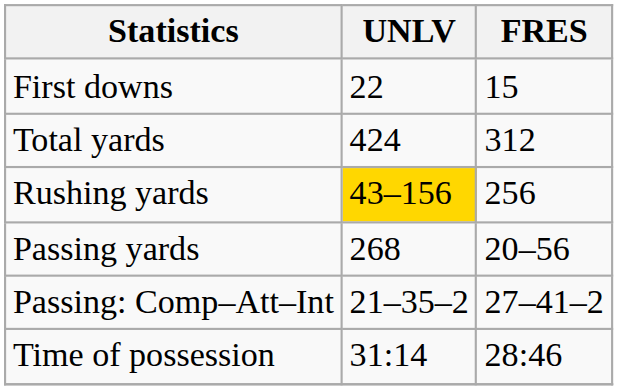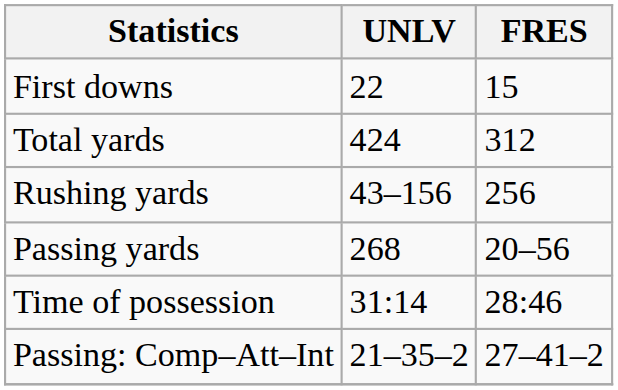(401, 193) gold background -> (401, 193) no background
rows swapped: (173, 301) <-> (144, 355)
